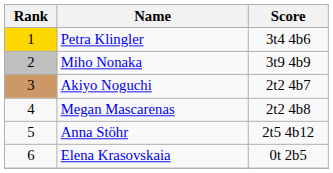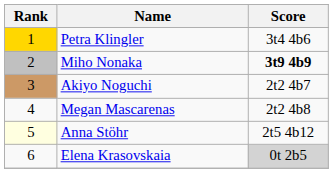(288, 62) normal -> (288, 62) bold
(31, 132) no background -> (31, 132) lightyellow background
(288, 156) no background -> (288, 156) lightgrey background
